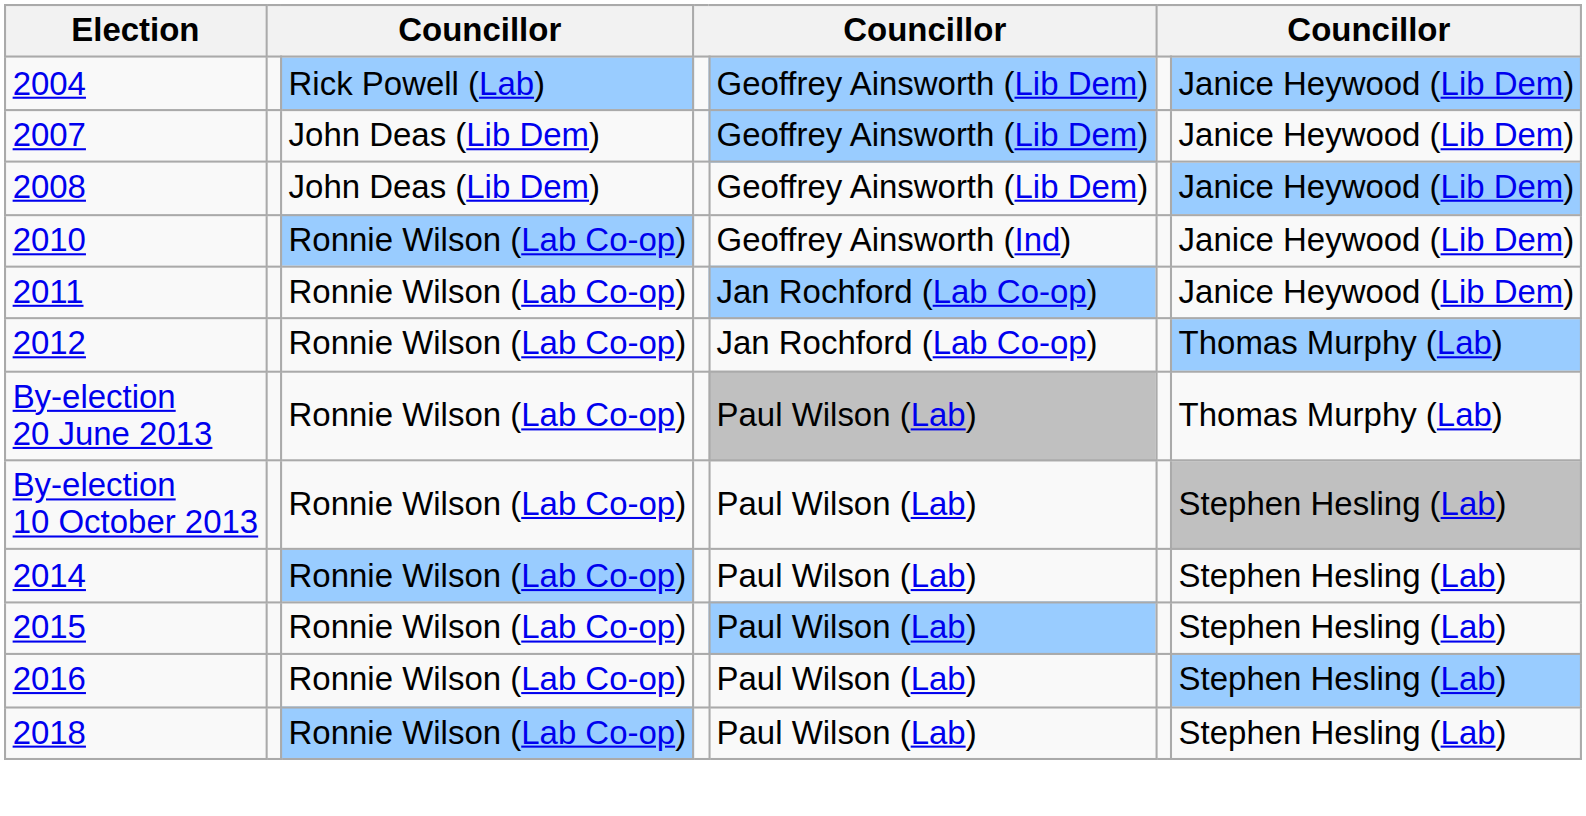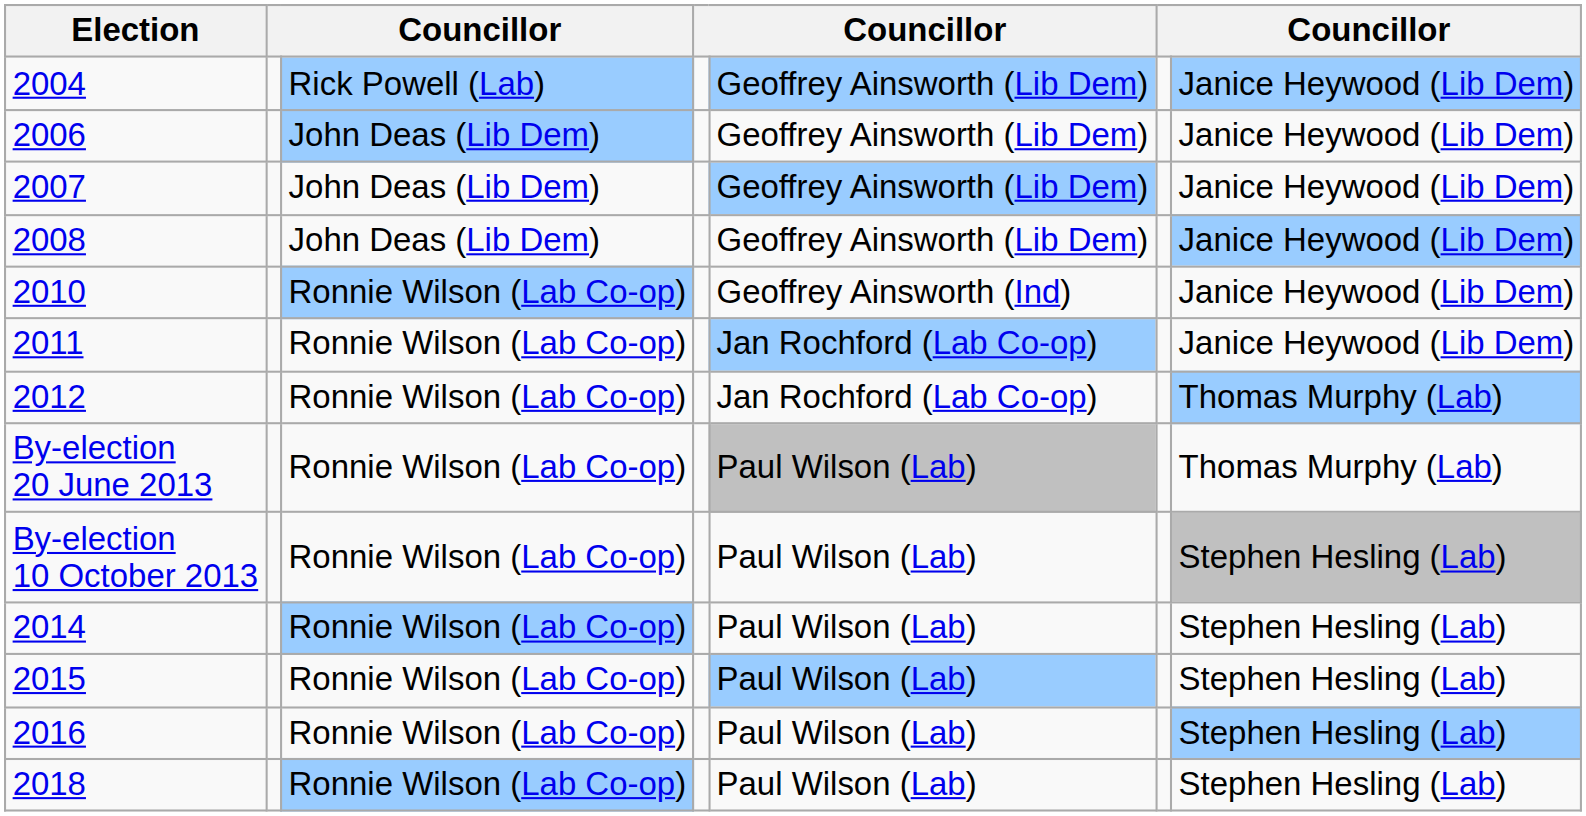+ row: (49, 135)
